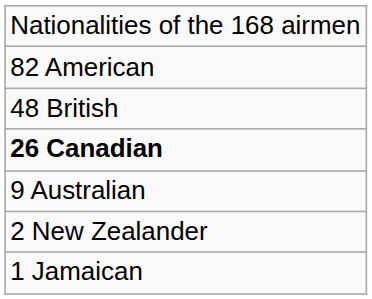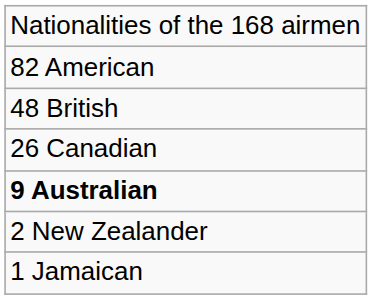(87, 149) bold -> (84, 149) normal
(78, 190) normal -> (84, 190) bold
